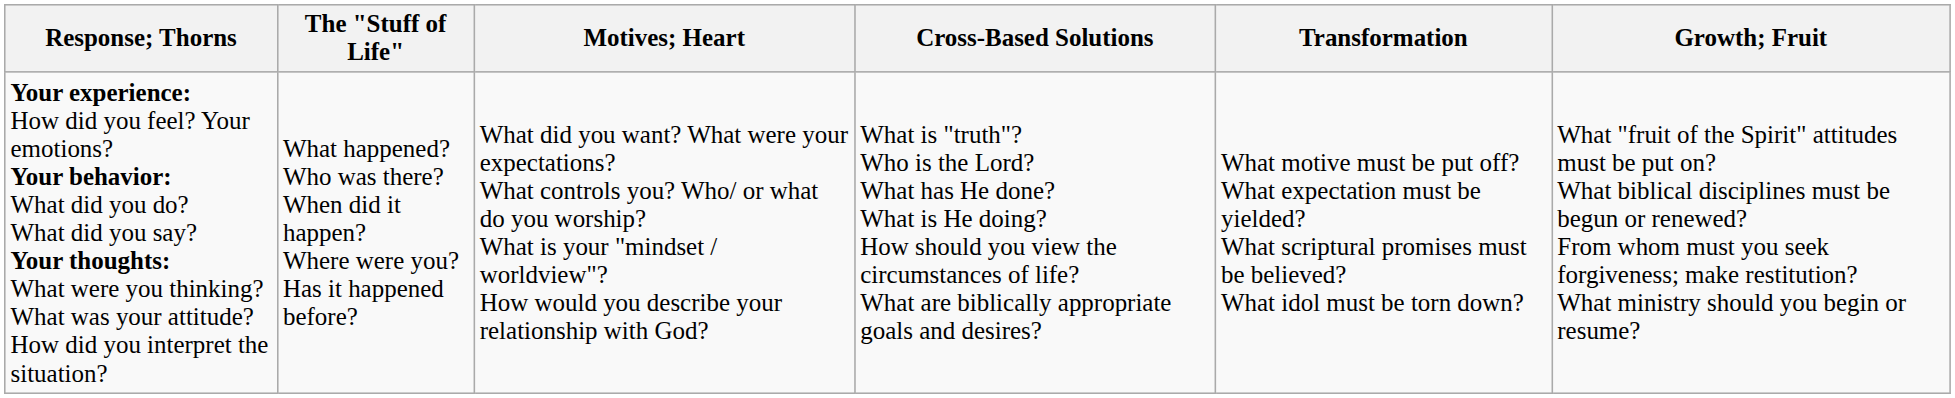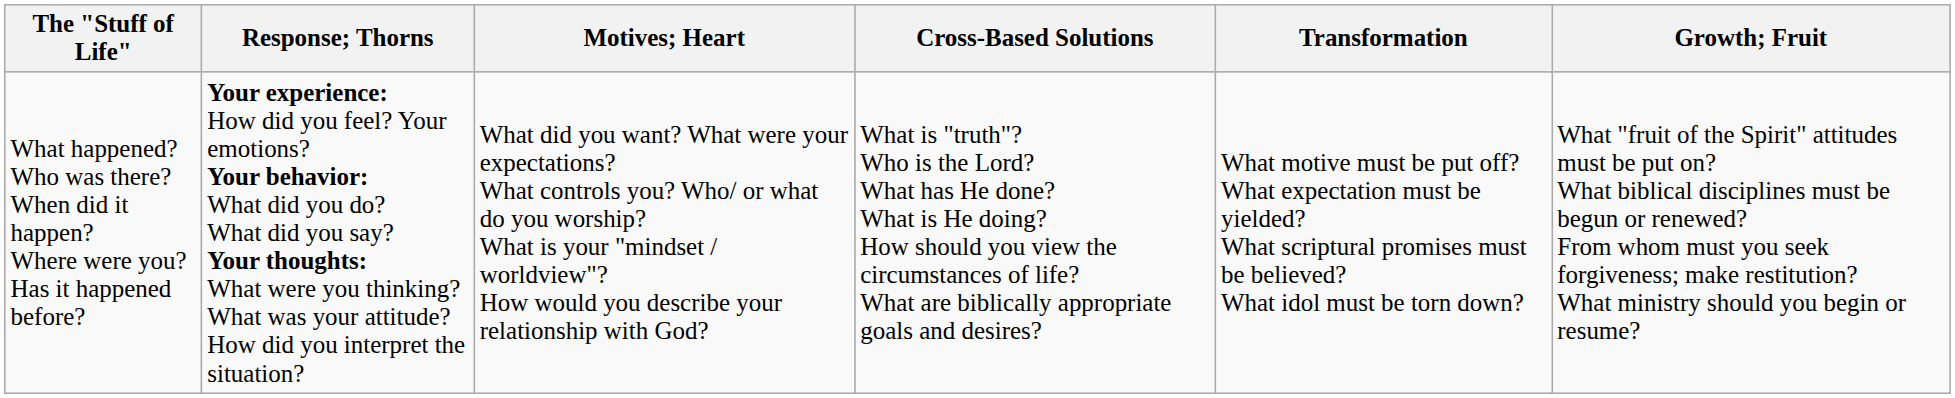columns swapped: (376, 38) <-> (141, 38)
